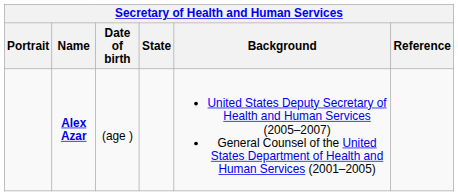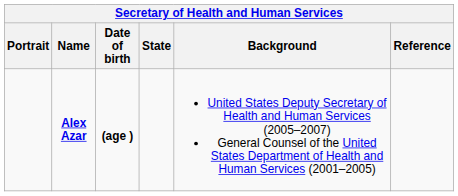(117, 136) normal -> (117, 136) bold
